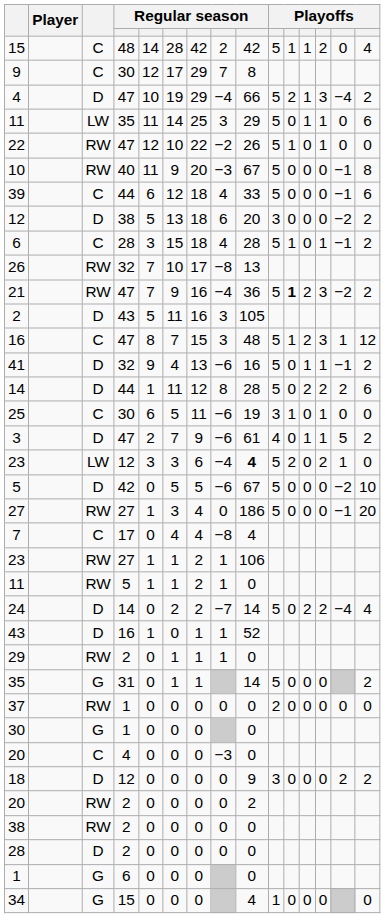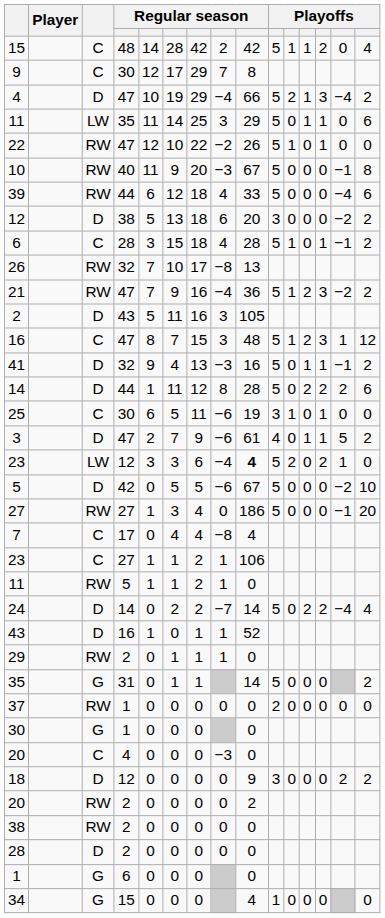(98, 194) C -> (98, 194) RW
(343, 194) −1 -> (343, 194) −4
(292, 291) bold -> (292, 291) normal
(223, 364) −6 -> (223, 364) −3
(98, 559) RW -> (98, 559) C
